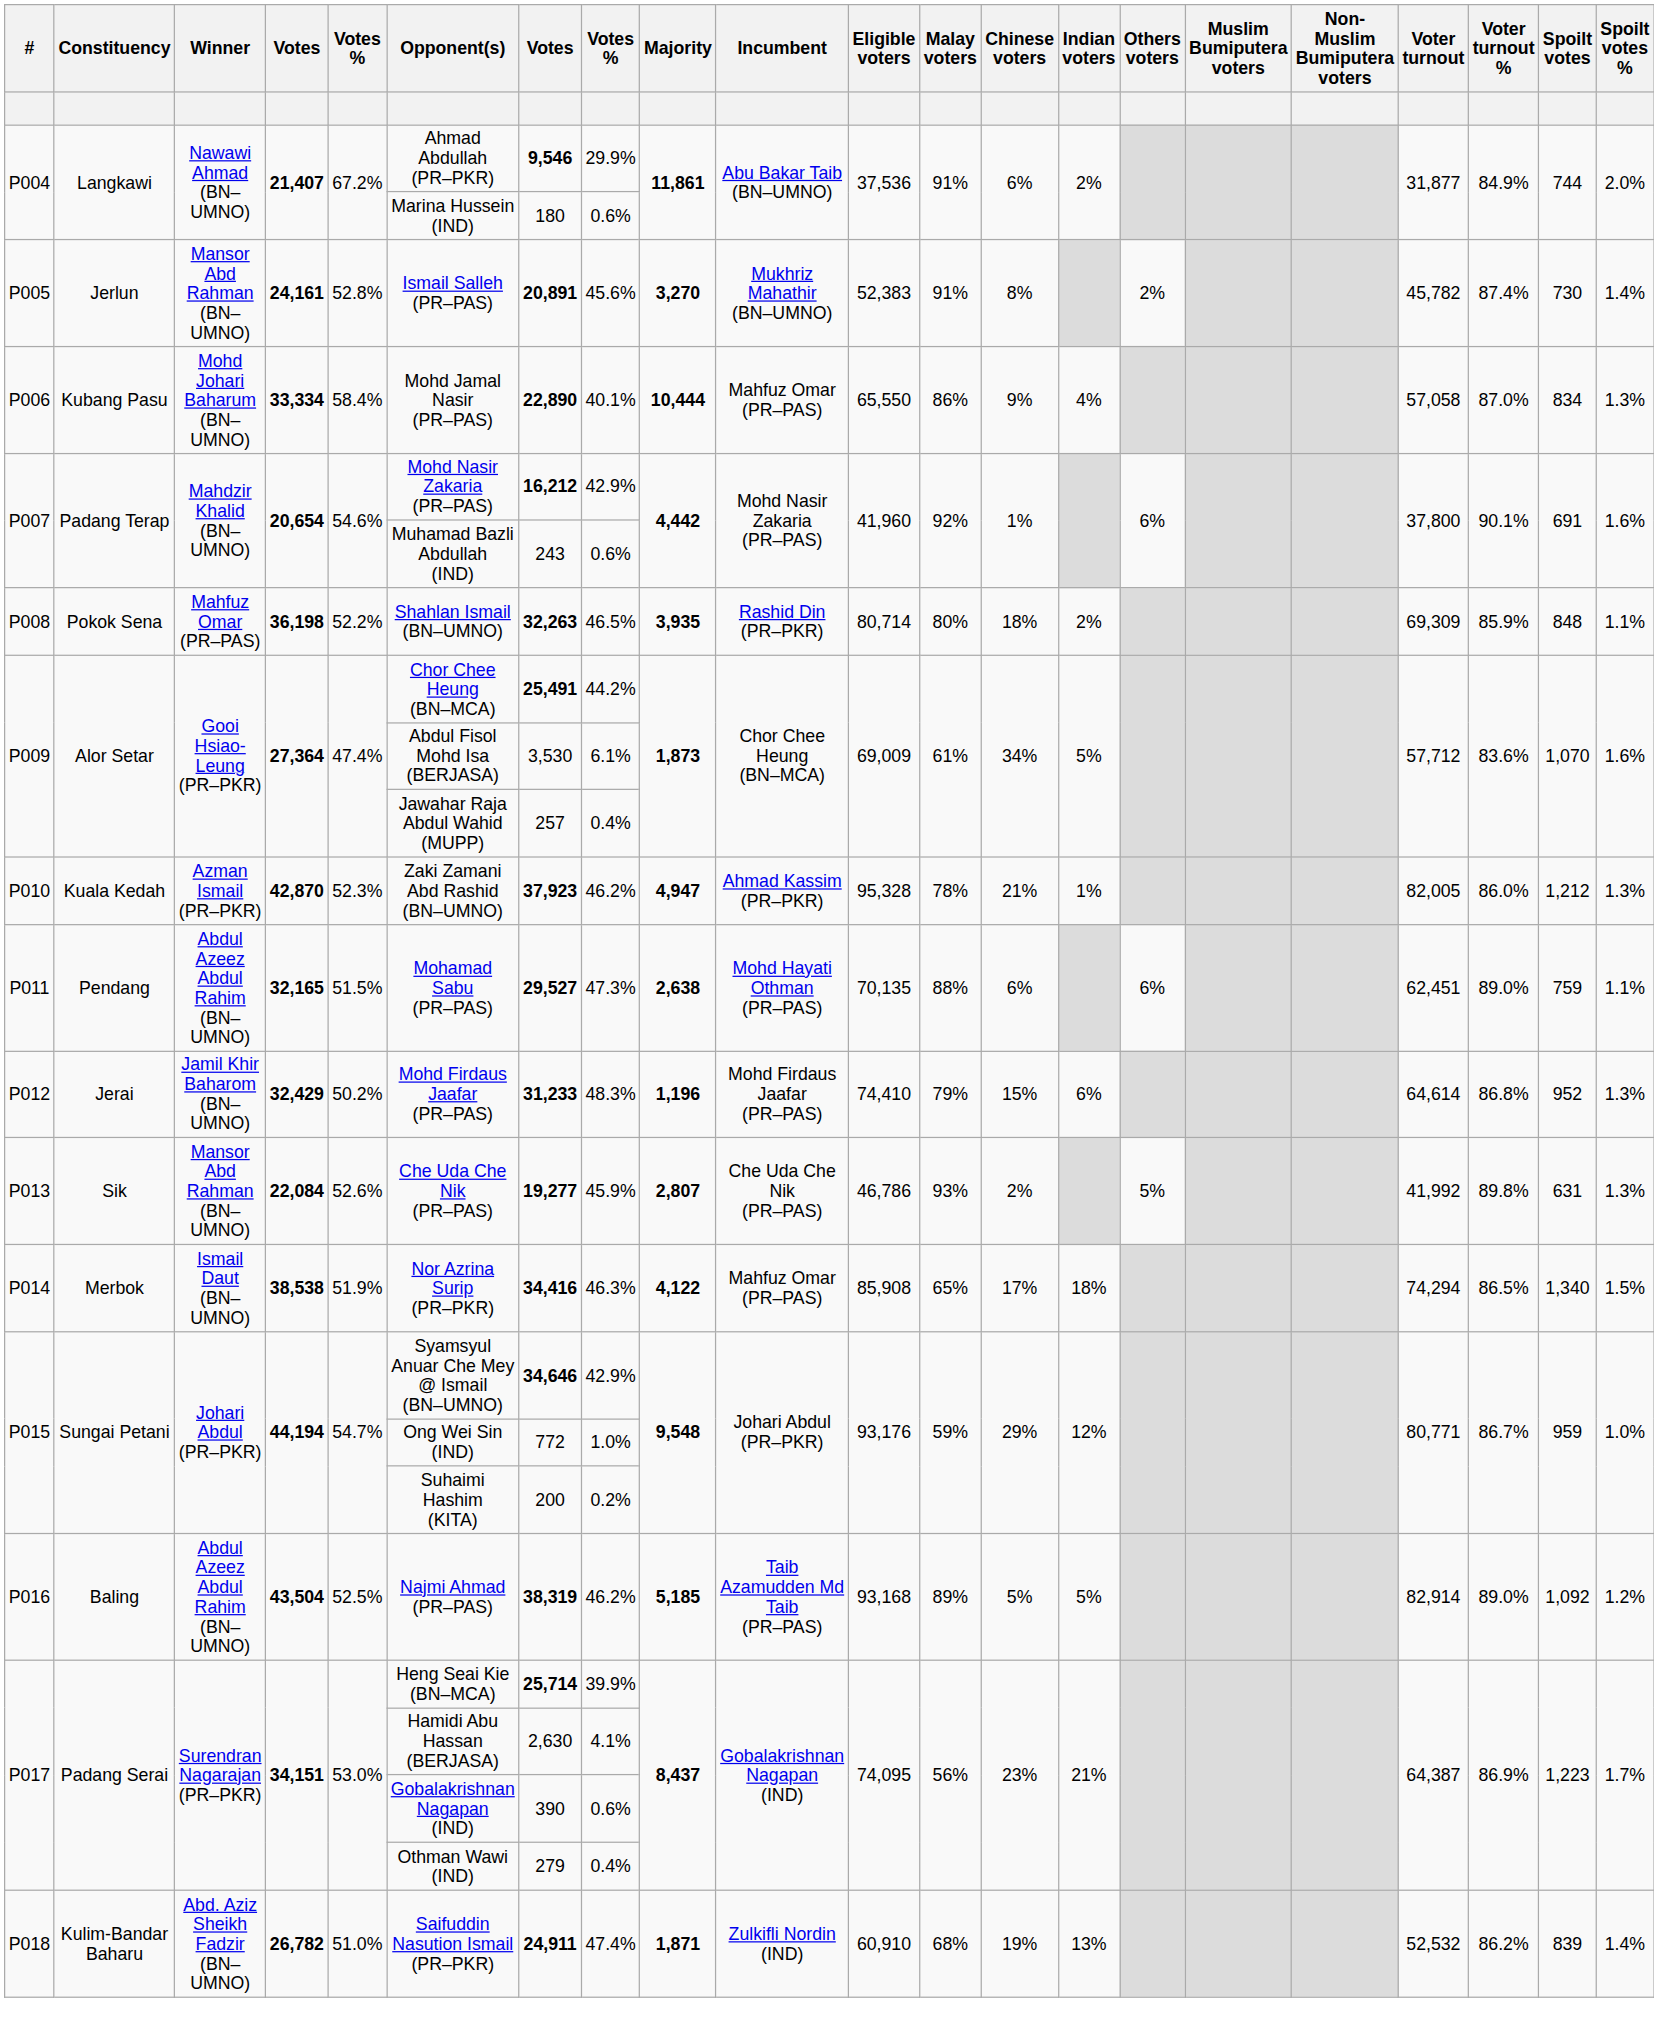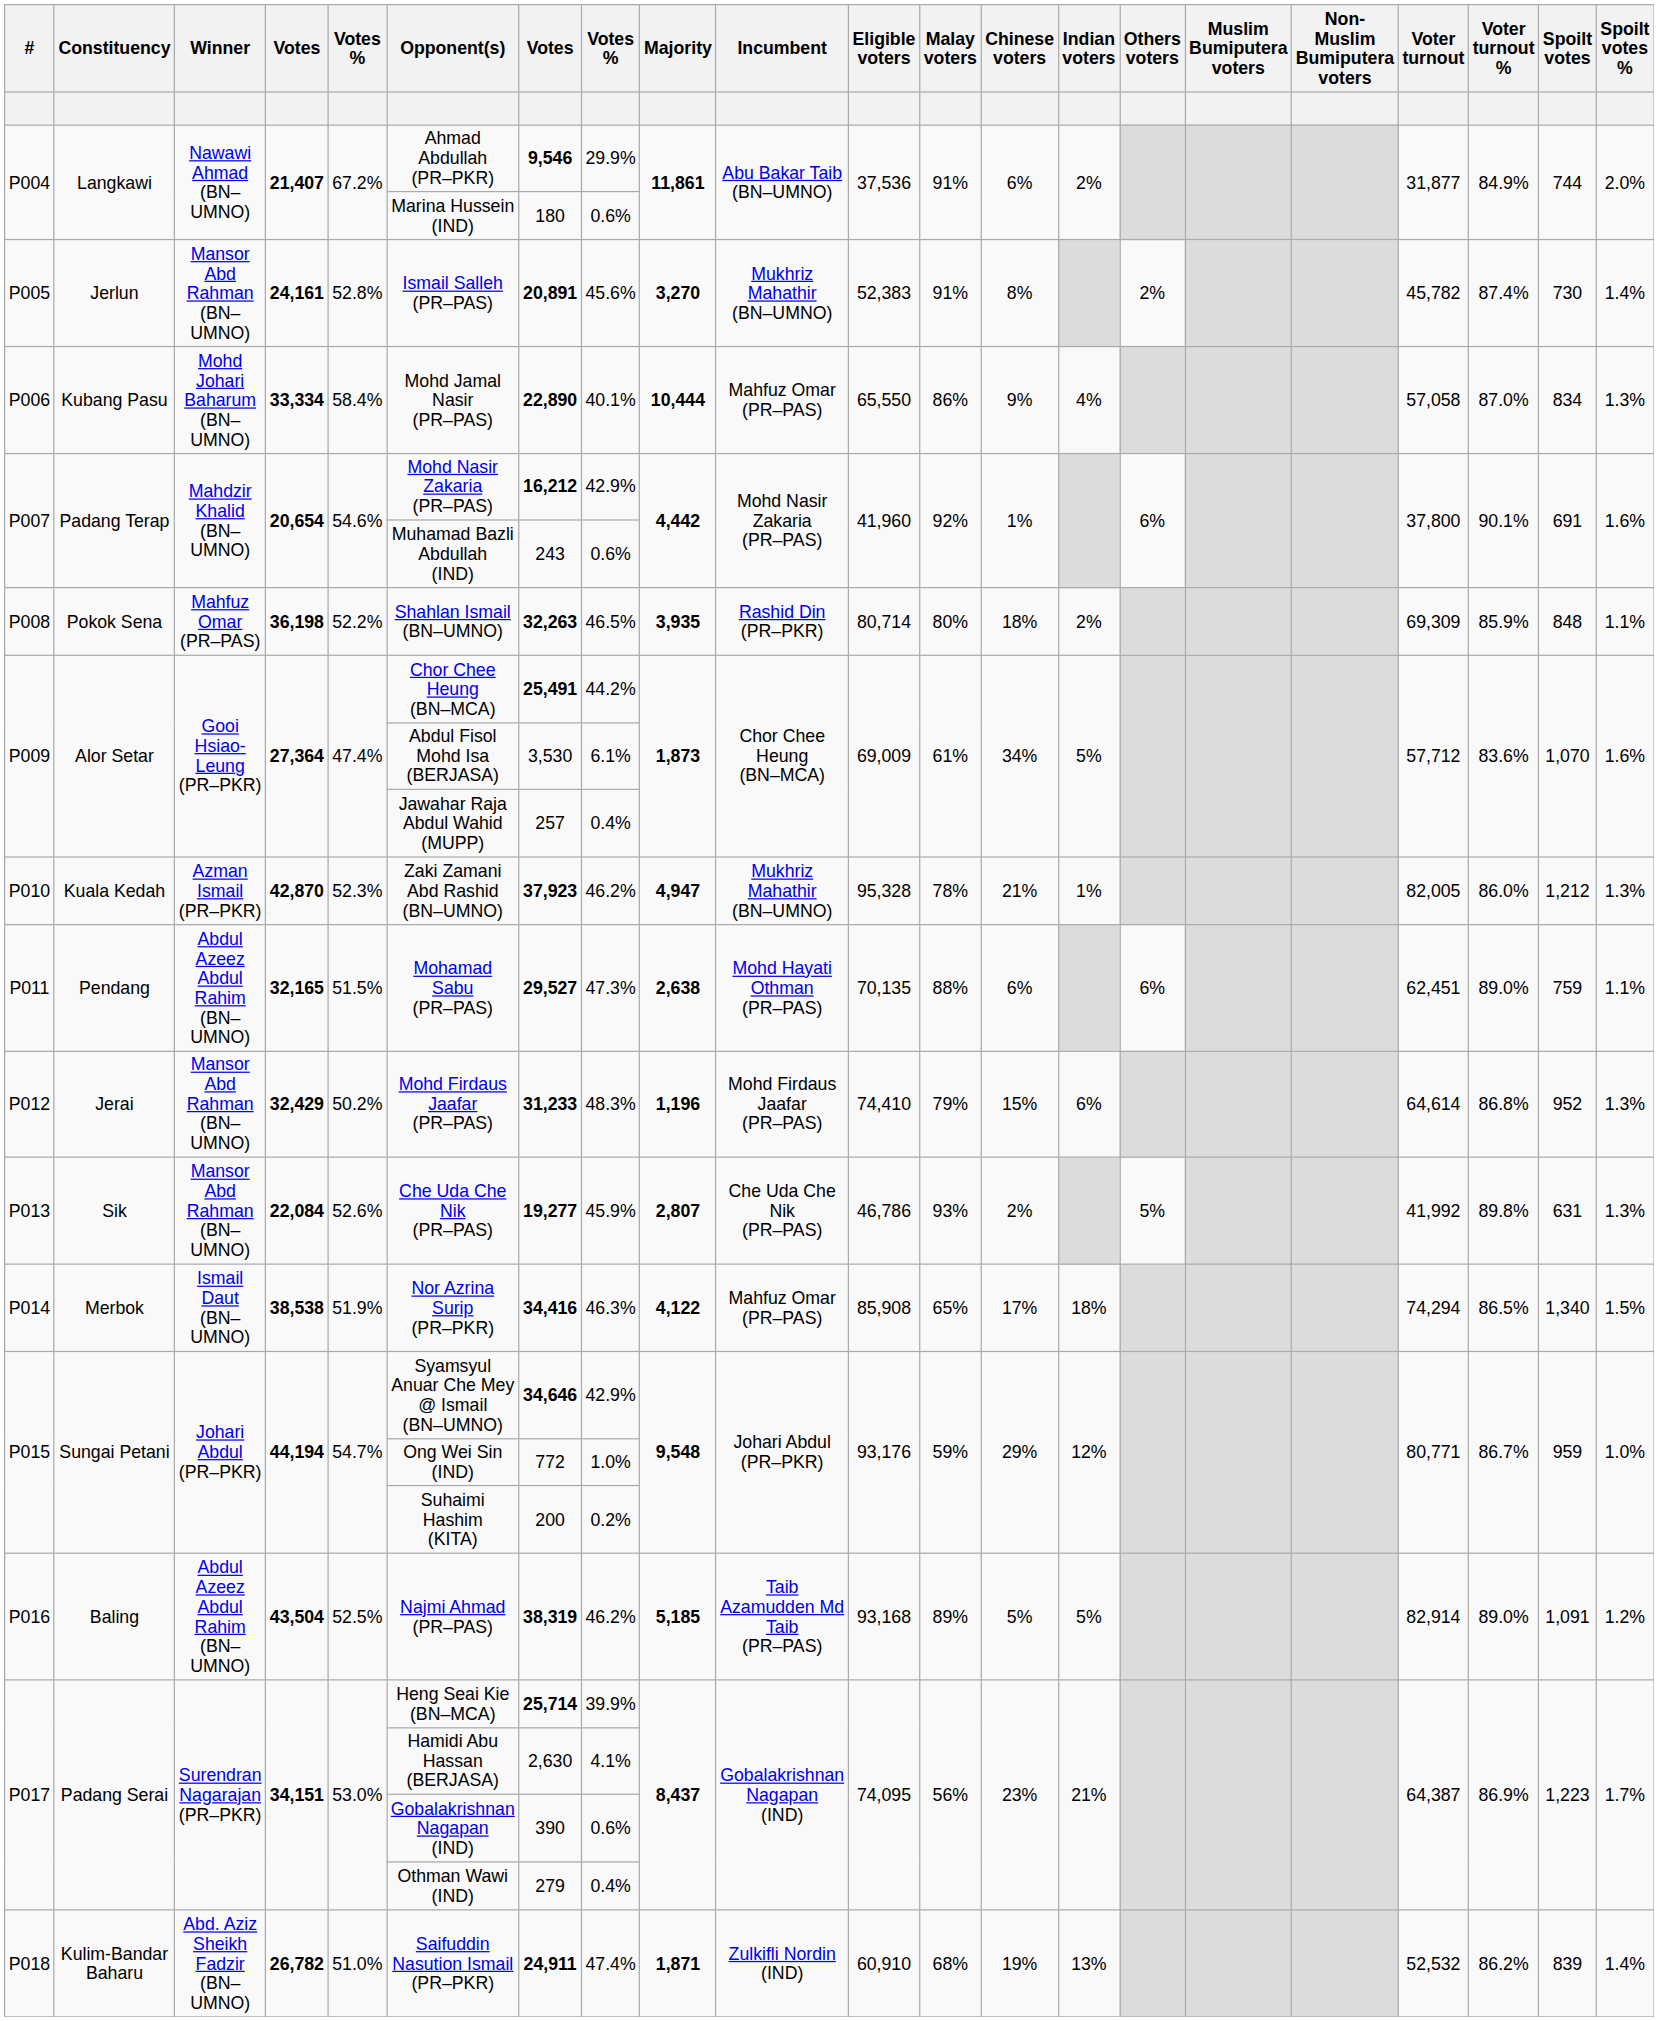(782, 891) Ahmad Kassim (PR–PKR) -> (782, 891) Mukhriz Mahathir (BN–UMNO)
(220, 1095) Jamil Khir Baharom (BN–UMNO) -> (220, 1104) Mansor Abd Rahman (BN–UMNO)
(1567, 1597) 1,092 -> (1567, 1617) 1,091
